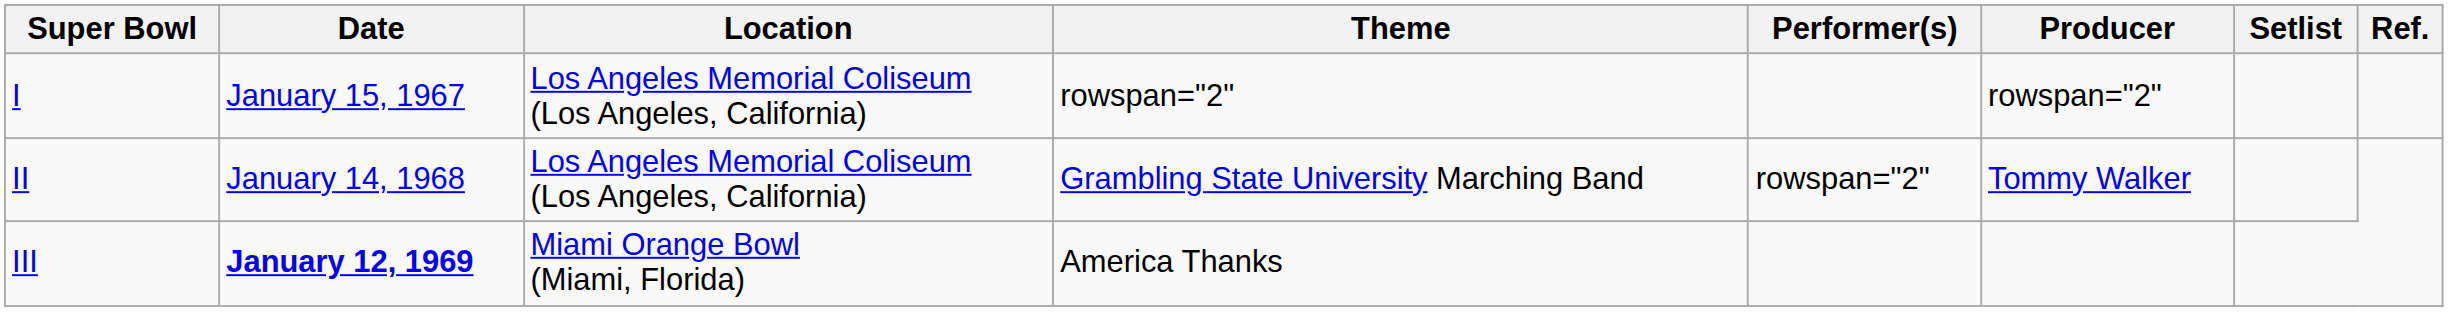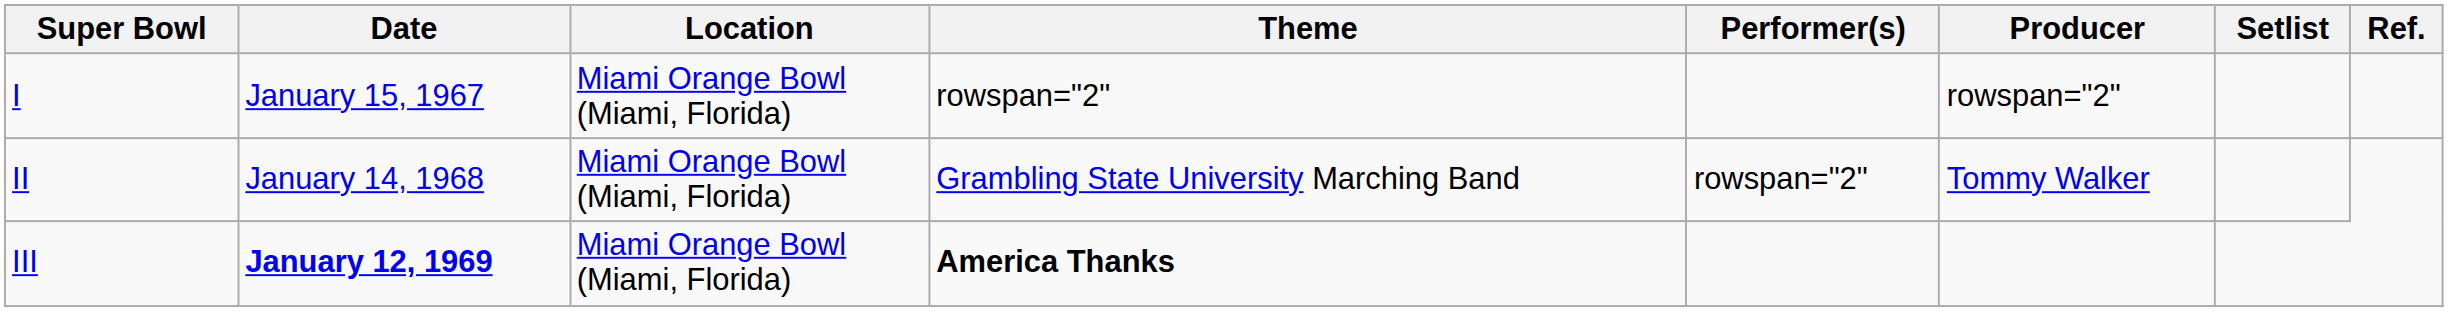(751, 95) Los Angeles Memorial Coliseum (Los Angeles, California) -> (711, 95) Miami Orange Bowl (Miami, Florida)
(751, 179) Los Angeles Memorial Coliseum (Los Angeles, California) -> (711, 179) Miami Orange Bowl (Miami, Florida)
(1172, 262) normal -> (1056, 262) bold
